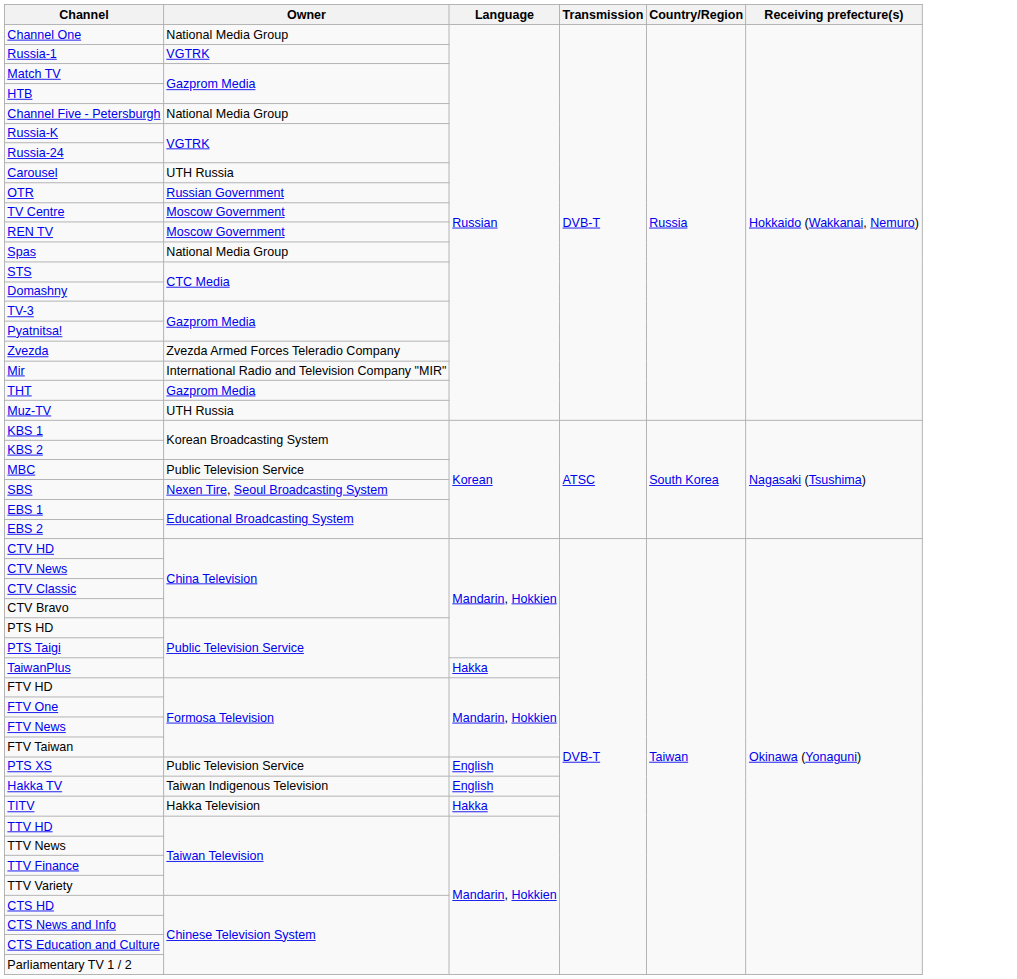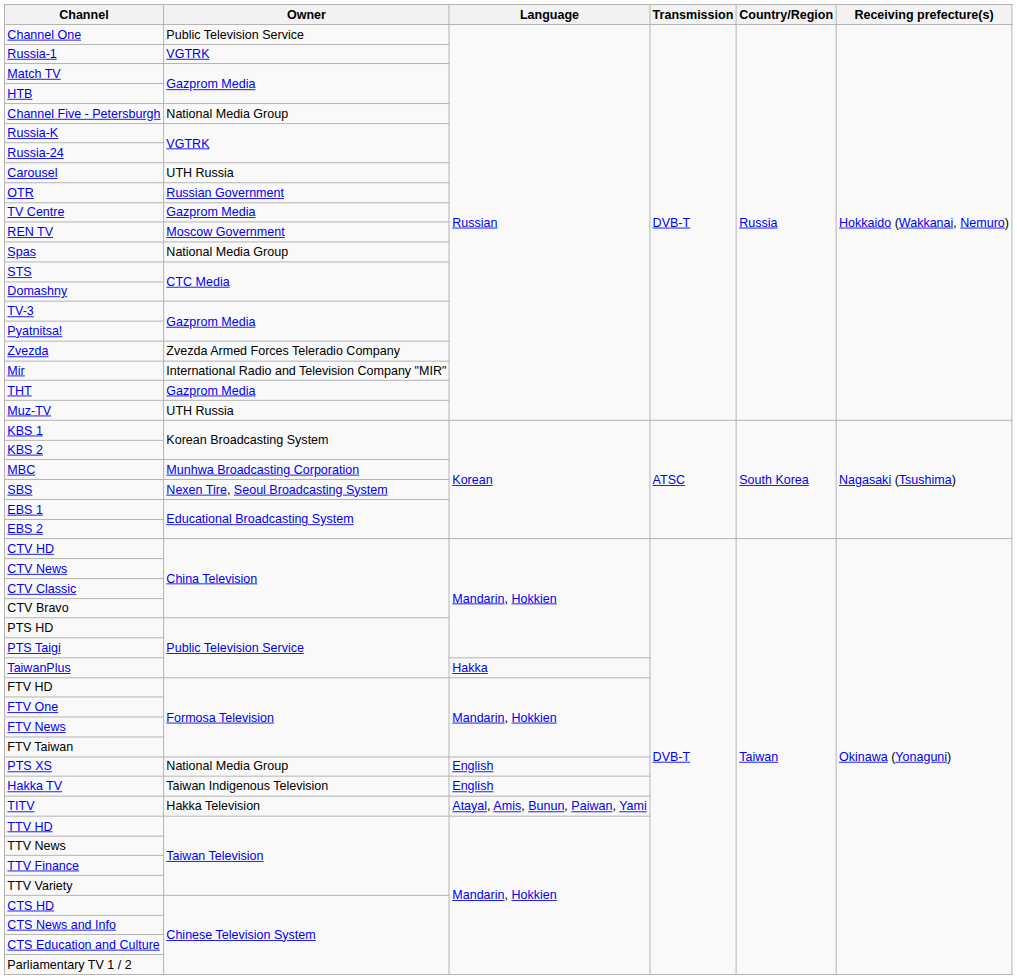(227, 35) National Media Group -> (235, 35) Public Television Service
(225, 213) Moscow Government -> (211, 213) Gazprom Media
(235, 470) Public Television Service -> (263, 470) Munhwa Broadcasting Corporation
(235, 767) Public Television Service -> (227, 767) National Media Group
(470, 806) Hakka -> (550, 806) Atayal, Amis, Bunun, Paiwan, Yami
